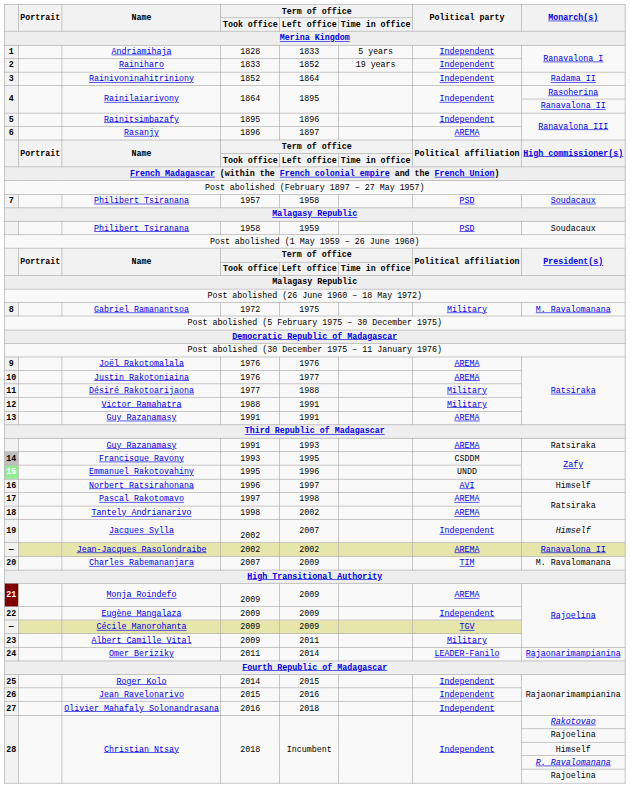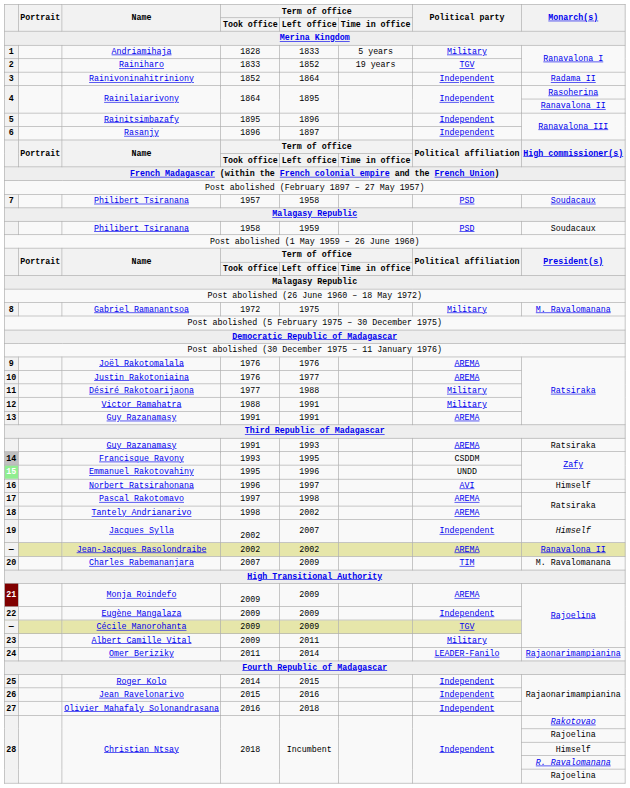(467, 52) Independent -> (467, 52) Military
(467, 65) Independent -> (467, 65) TGV
(467, 133) AREMA -> (467, 133) Independent
